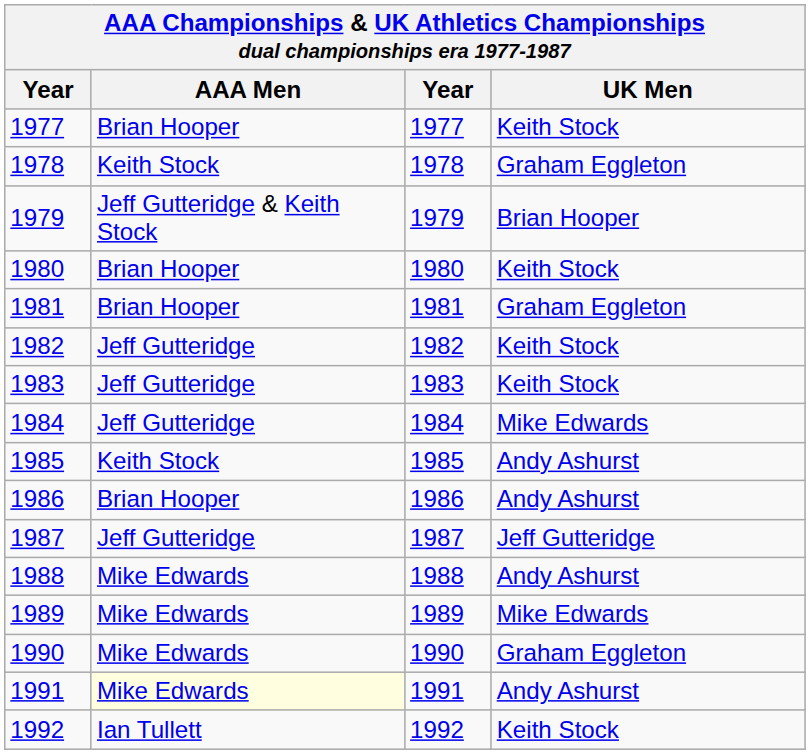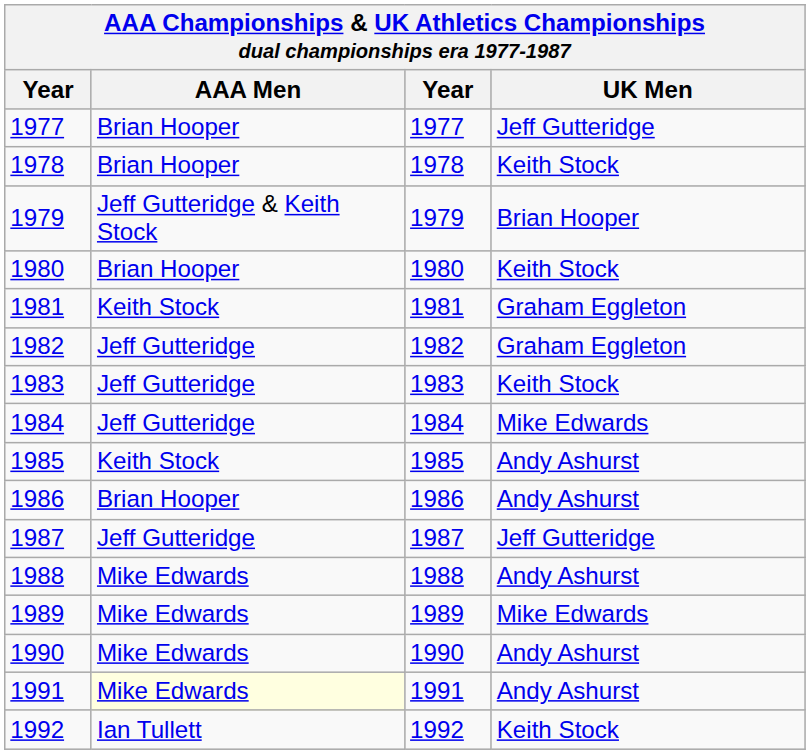(558, 127) Keith Stock -> (576, 127) Jeff Gutteridge
(158, 165) Keith Stock -> (168, 165) Brian Hooper
(591, 165) Graham Eggleton -> (558, 165) Keith Stock
(168, 307) Brian Hooper -> (158, 307) Keith Stock
(558, 346) Keith Stock -> (591, 346) Graham Eggleton
(591, 652) Graham Eggleton -> (568, 652) Andy Ashurst
